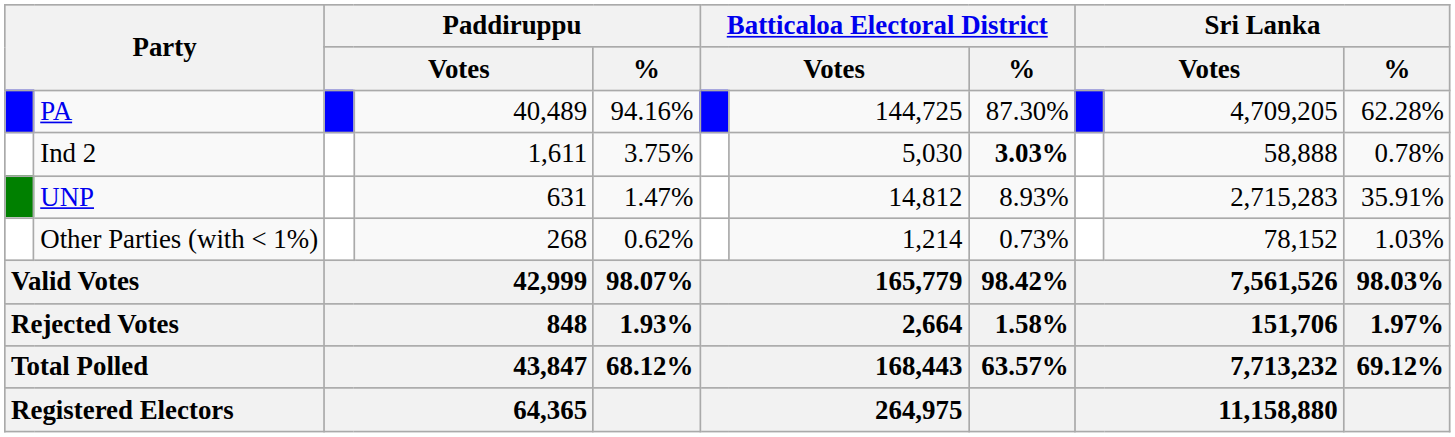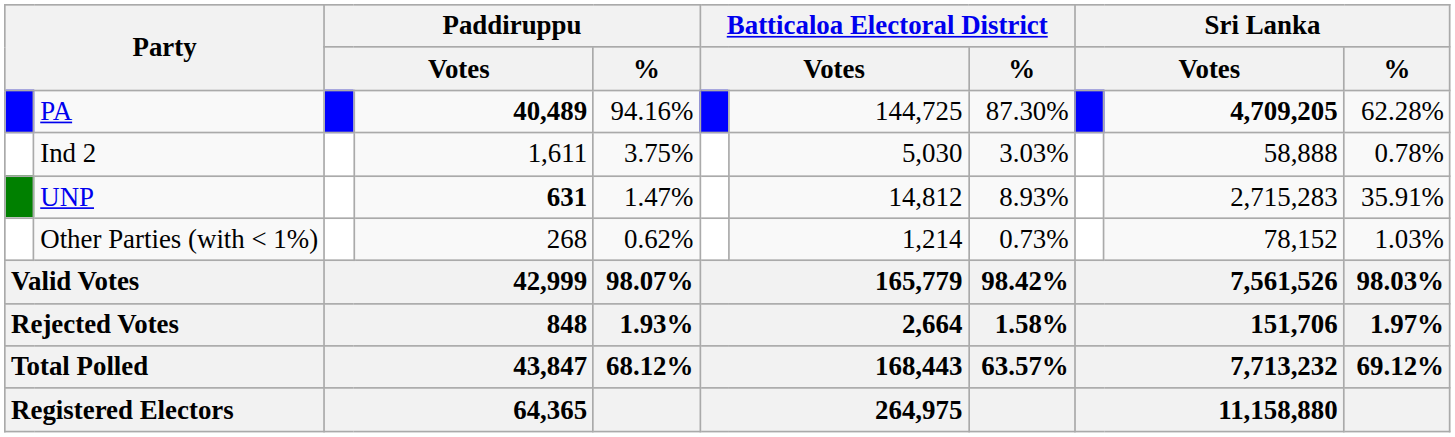(550, 111) normal -> (550, 111) bold
(1284, 111) normal -> (1284, 111) bold
(1032, 153) bold -> (1034, 153) normal
(567, 196) normal -> (567, 196) bold
